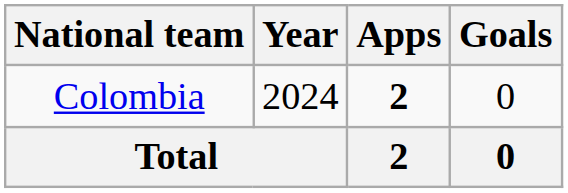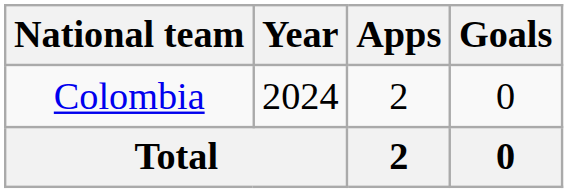(399, 95) bold -> (399, 95) normal
